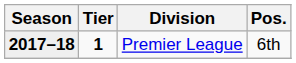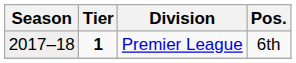(42, 44) bold -> (42, 44) normal
